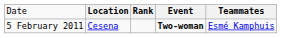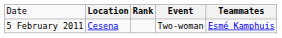(181, 26) bold -> (181, 26) normal
